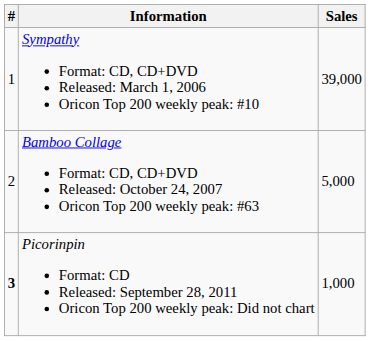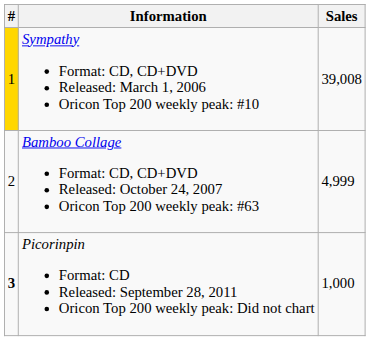(12, 79) no background -> (12, 79) gold background
(342, 79) 39,000 -> (342, 79) 39,008
(338, 181) 5,000 -> (338, 181) 4,999
